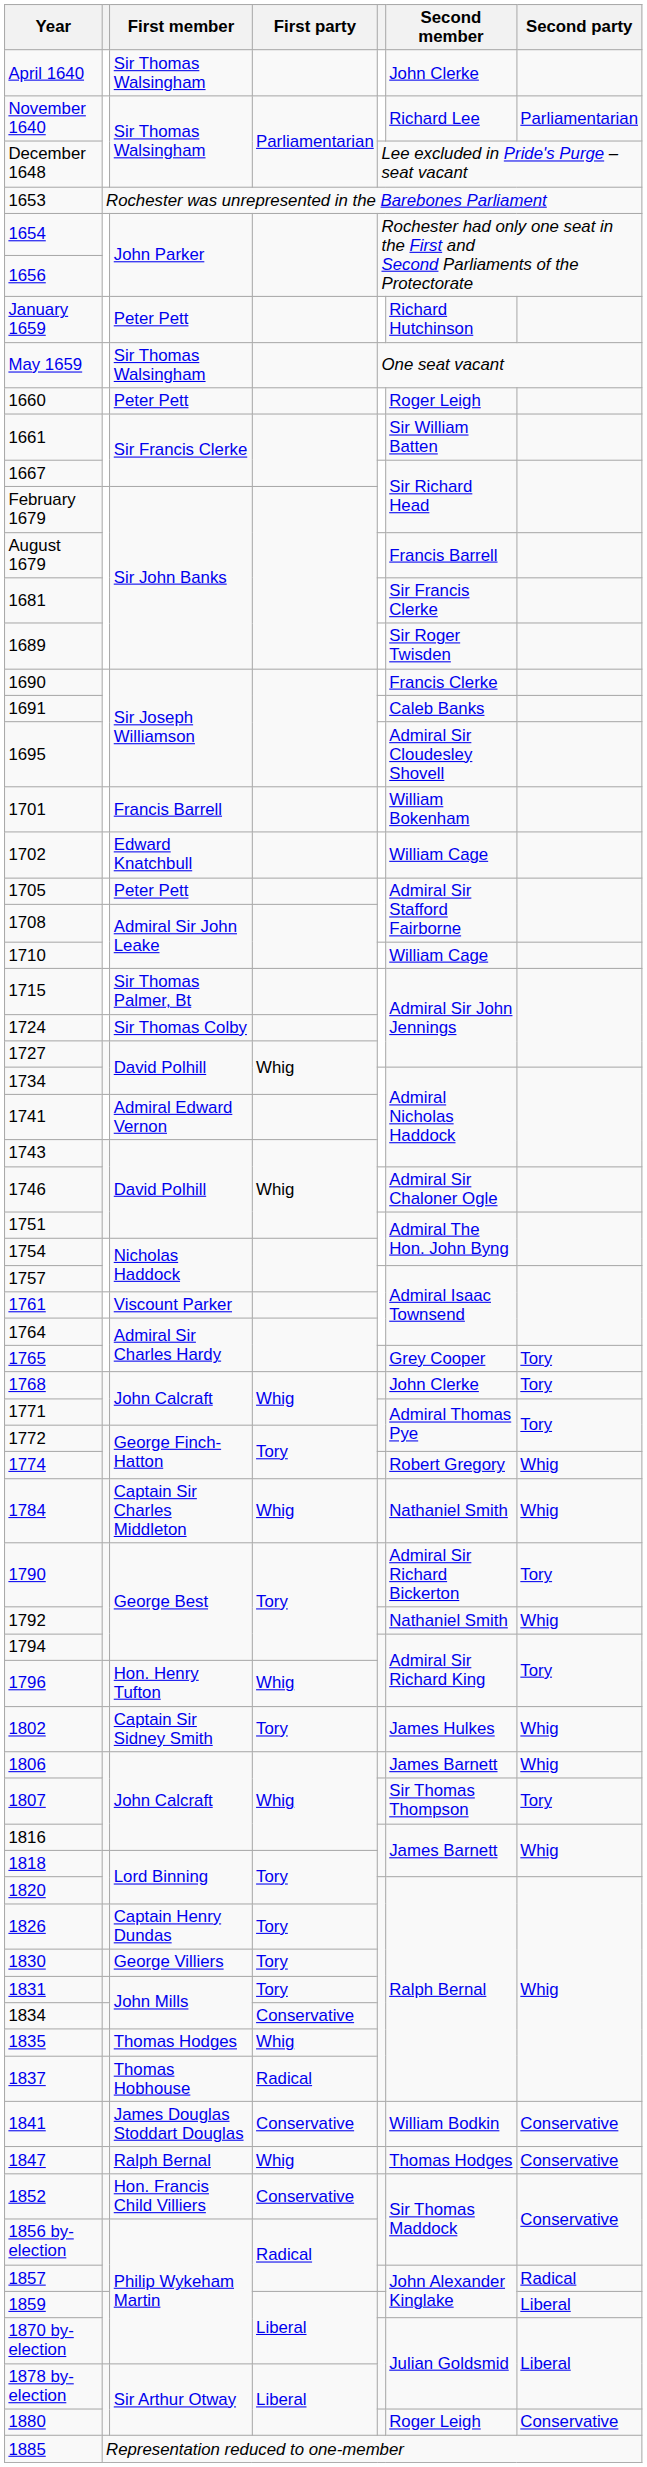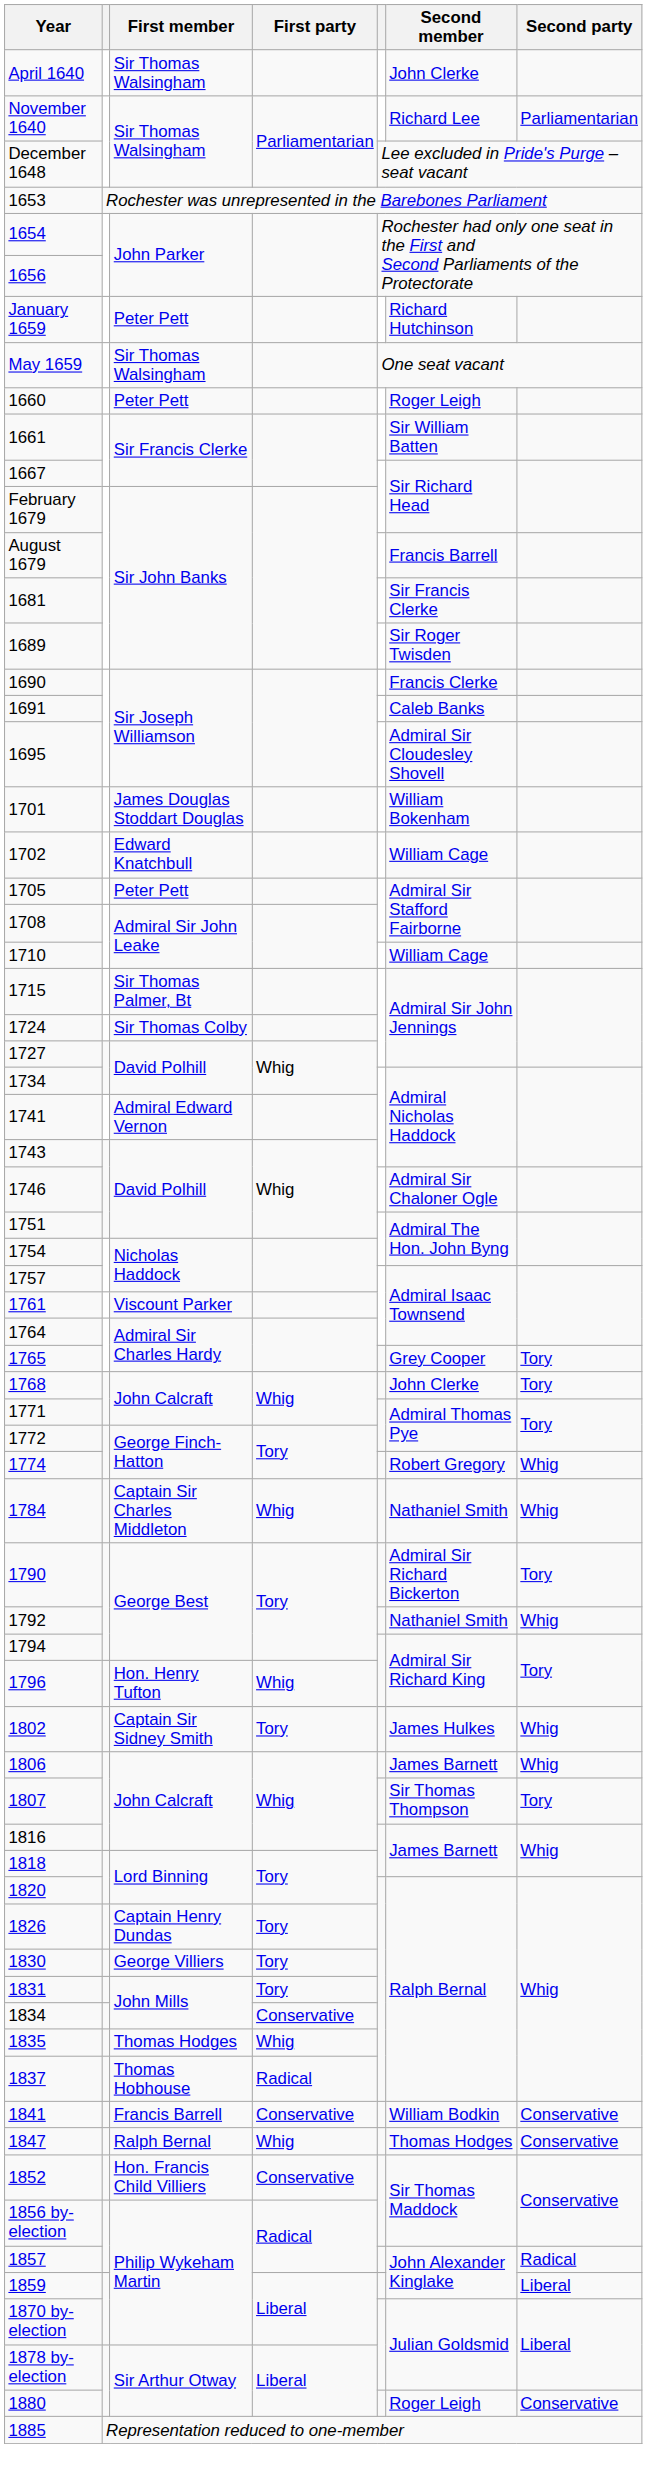(168, 809) Francis Barrell -> (179, 809) James Douglas Stoddart Douglas
(179, 2124) James Douglas Stoddart Douglas -> (168, 2114) Francis Barrell
